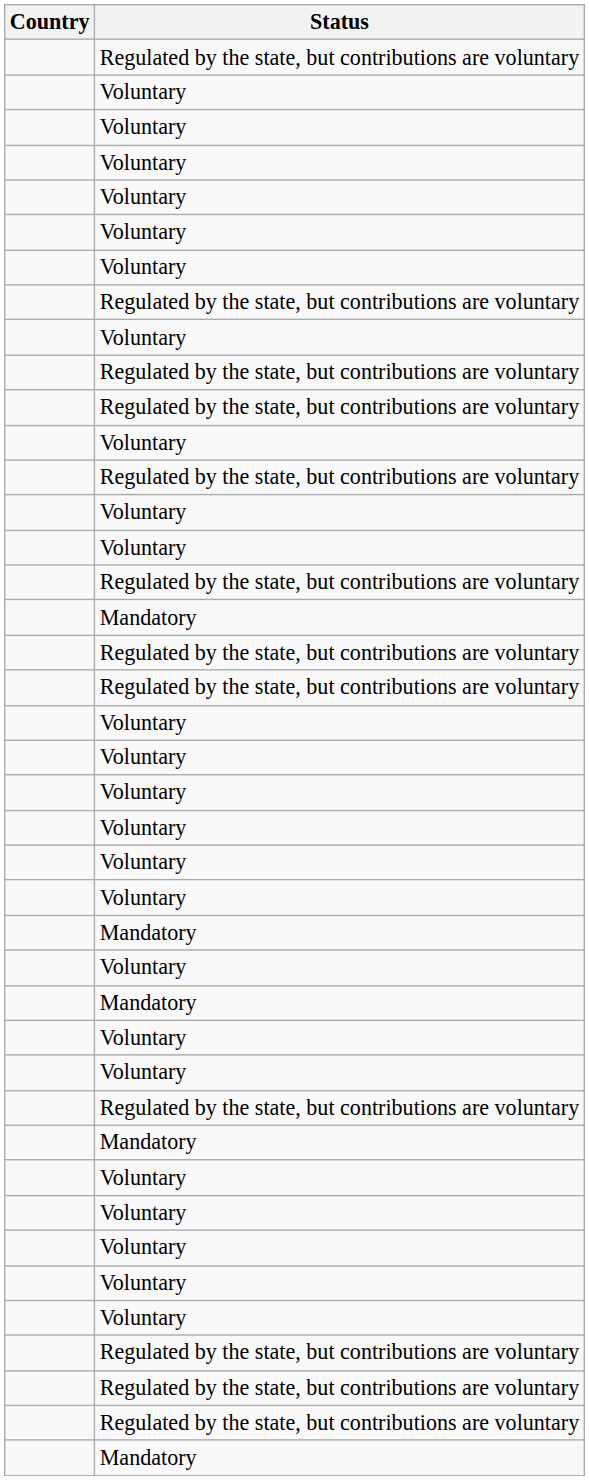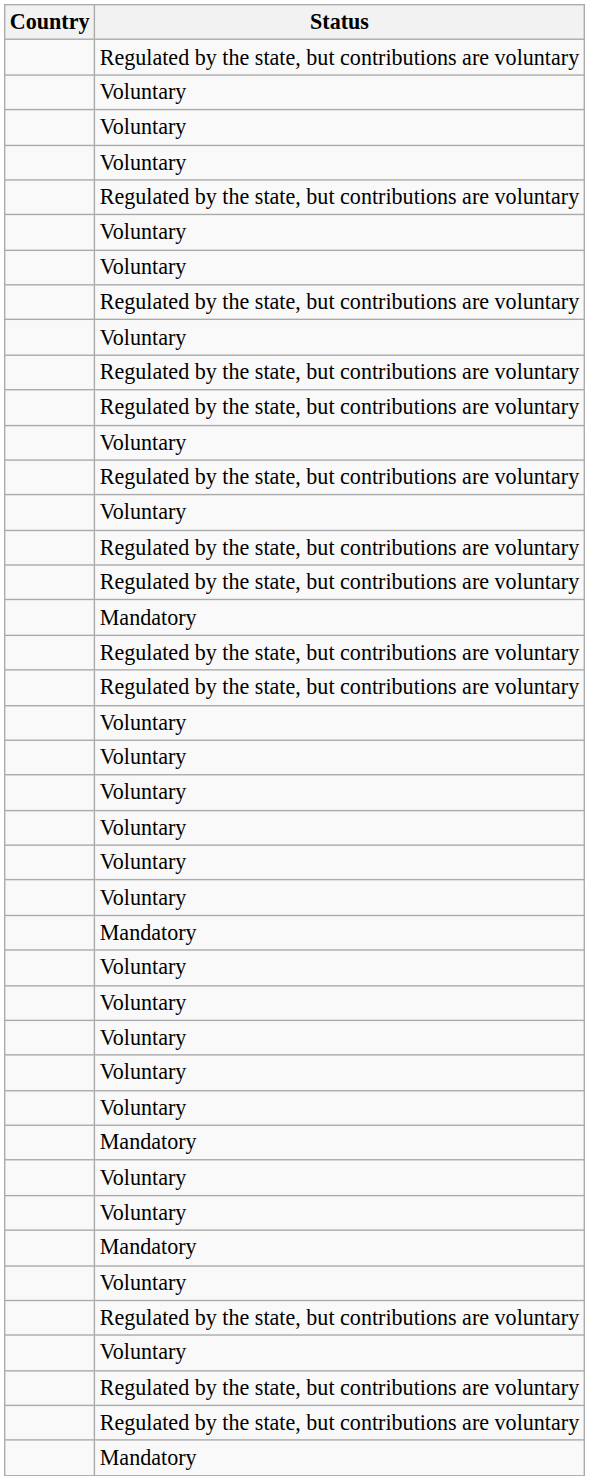(143, 197) Voluntary -> (339, 197) Regulated by the state, but contributions are voluntary
(143, 547) Voluntary -> (339, 547) Regulated by the state, but contributions are voluntary
(148, 1002) Mandatory -> (143, 1002) Voluntary
(339, 1107) Regulated by the state, but contributions are voluntary -> (143, 1107) Voluntary
(143, 1247) Voluntary -> (148, 1247) Mandatory
(143, 1317) Voluntary -> (339, 1317) Regulated by the state, but contributions are voluntary
(339, 1352) Regulated by the state, but contributions are voluntary -> (143, 1352) Voluntary
